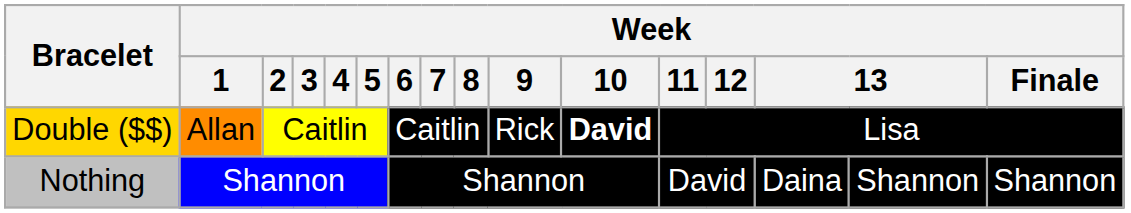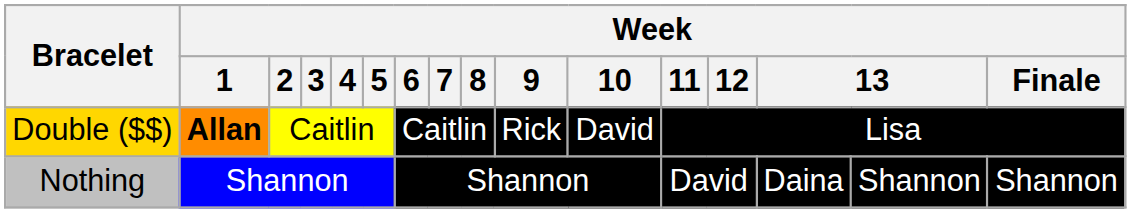(221, 131) normal -> (224, 131) bold
(610, 131) bold -> (615, 131) normal
